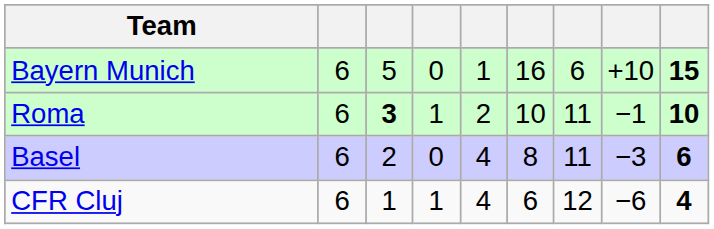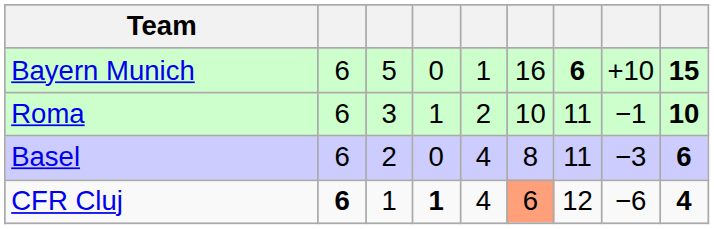(578, 69) normal -> (578, 69) bold
(389, 113) bold -> (389, 113) normal
(342, 200) normal -> (342, 200) bold
(436, 200) normal -> (436, 200) bold
(530, 200) no background -> (530, 200) lightsalmon background
